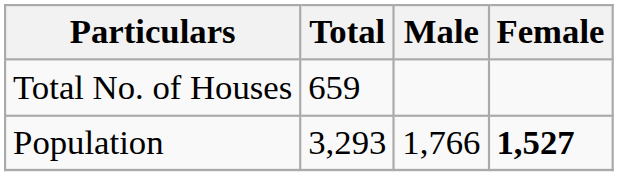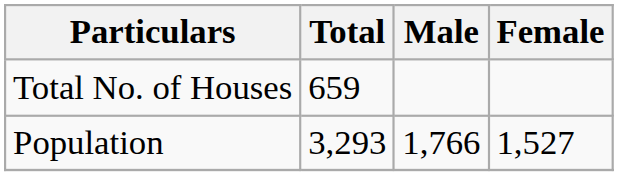(536, 142) bold -> (536, 142) normal
